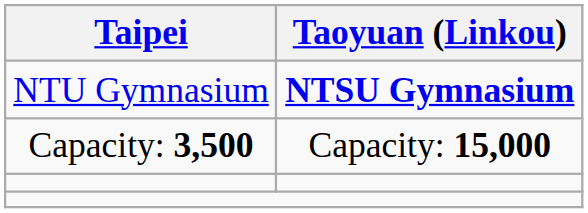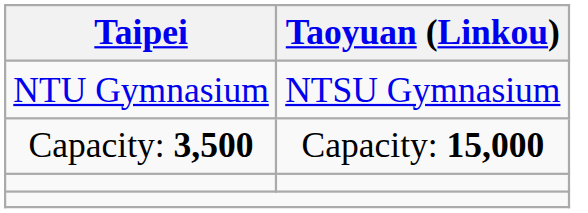(430, 88) bold -> (423, 88) normal
